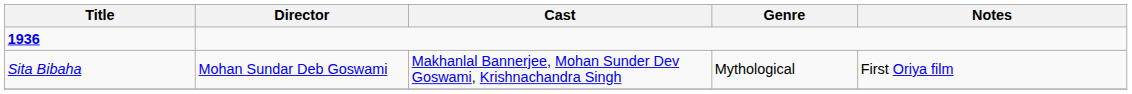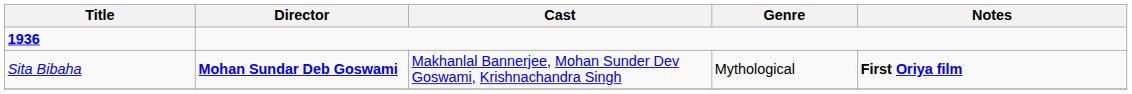(293, 69) normal -> (298, 69) bold
(907, 69) normal -> (912, 69) bold
